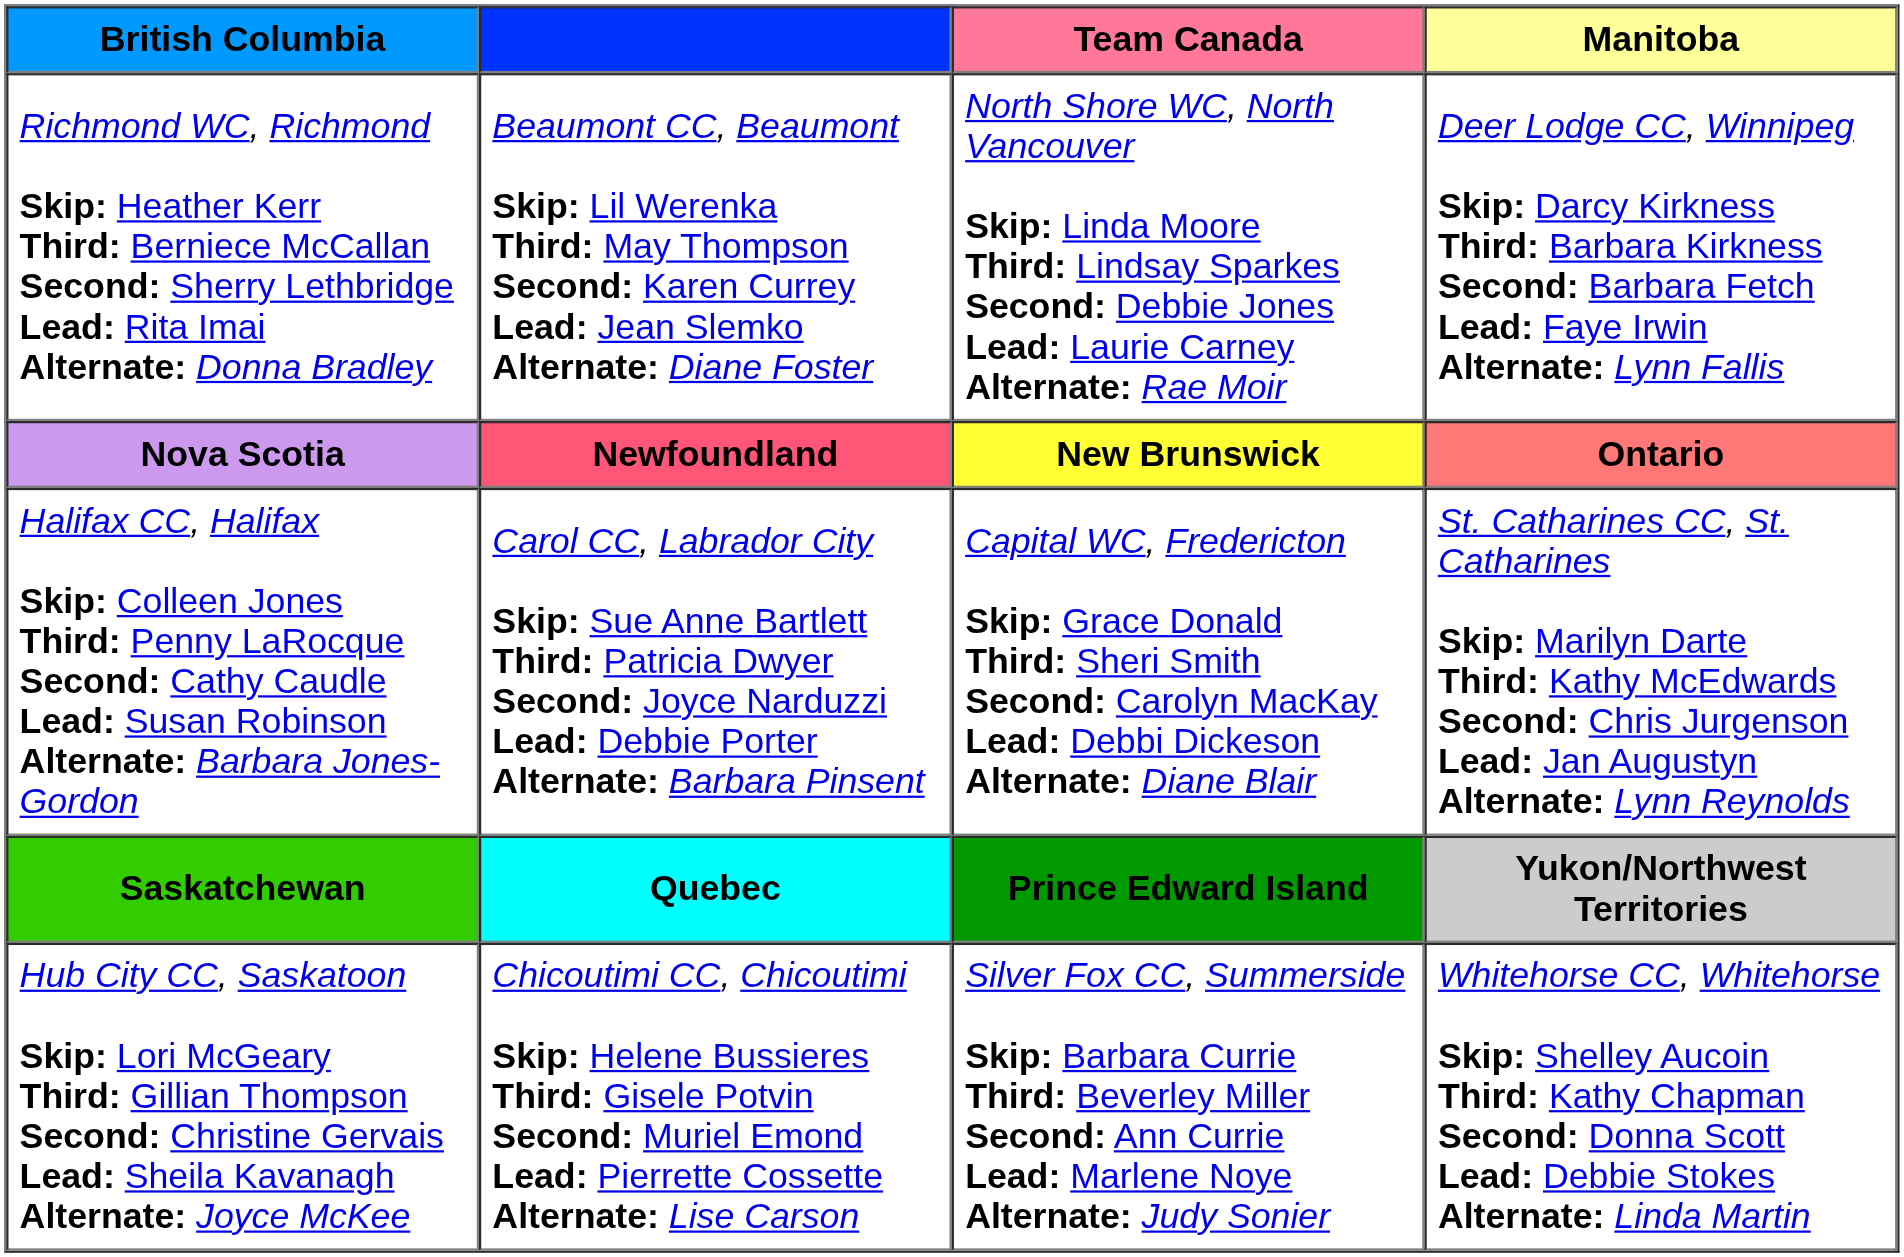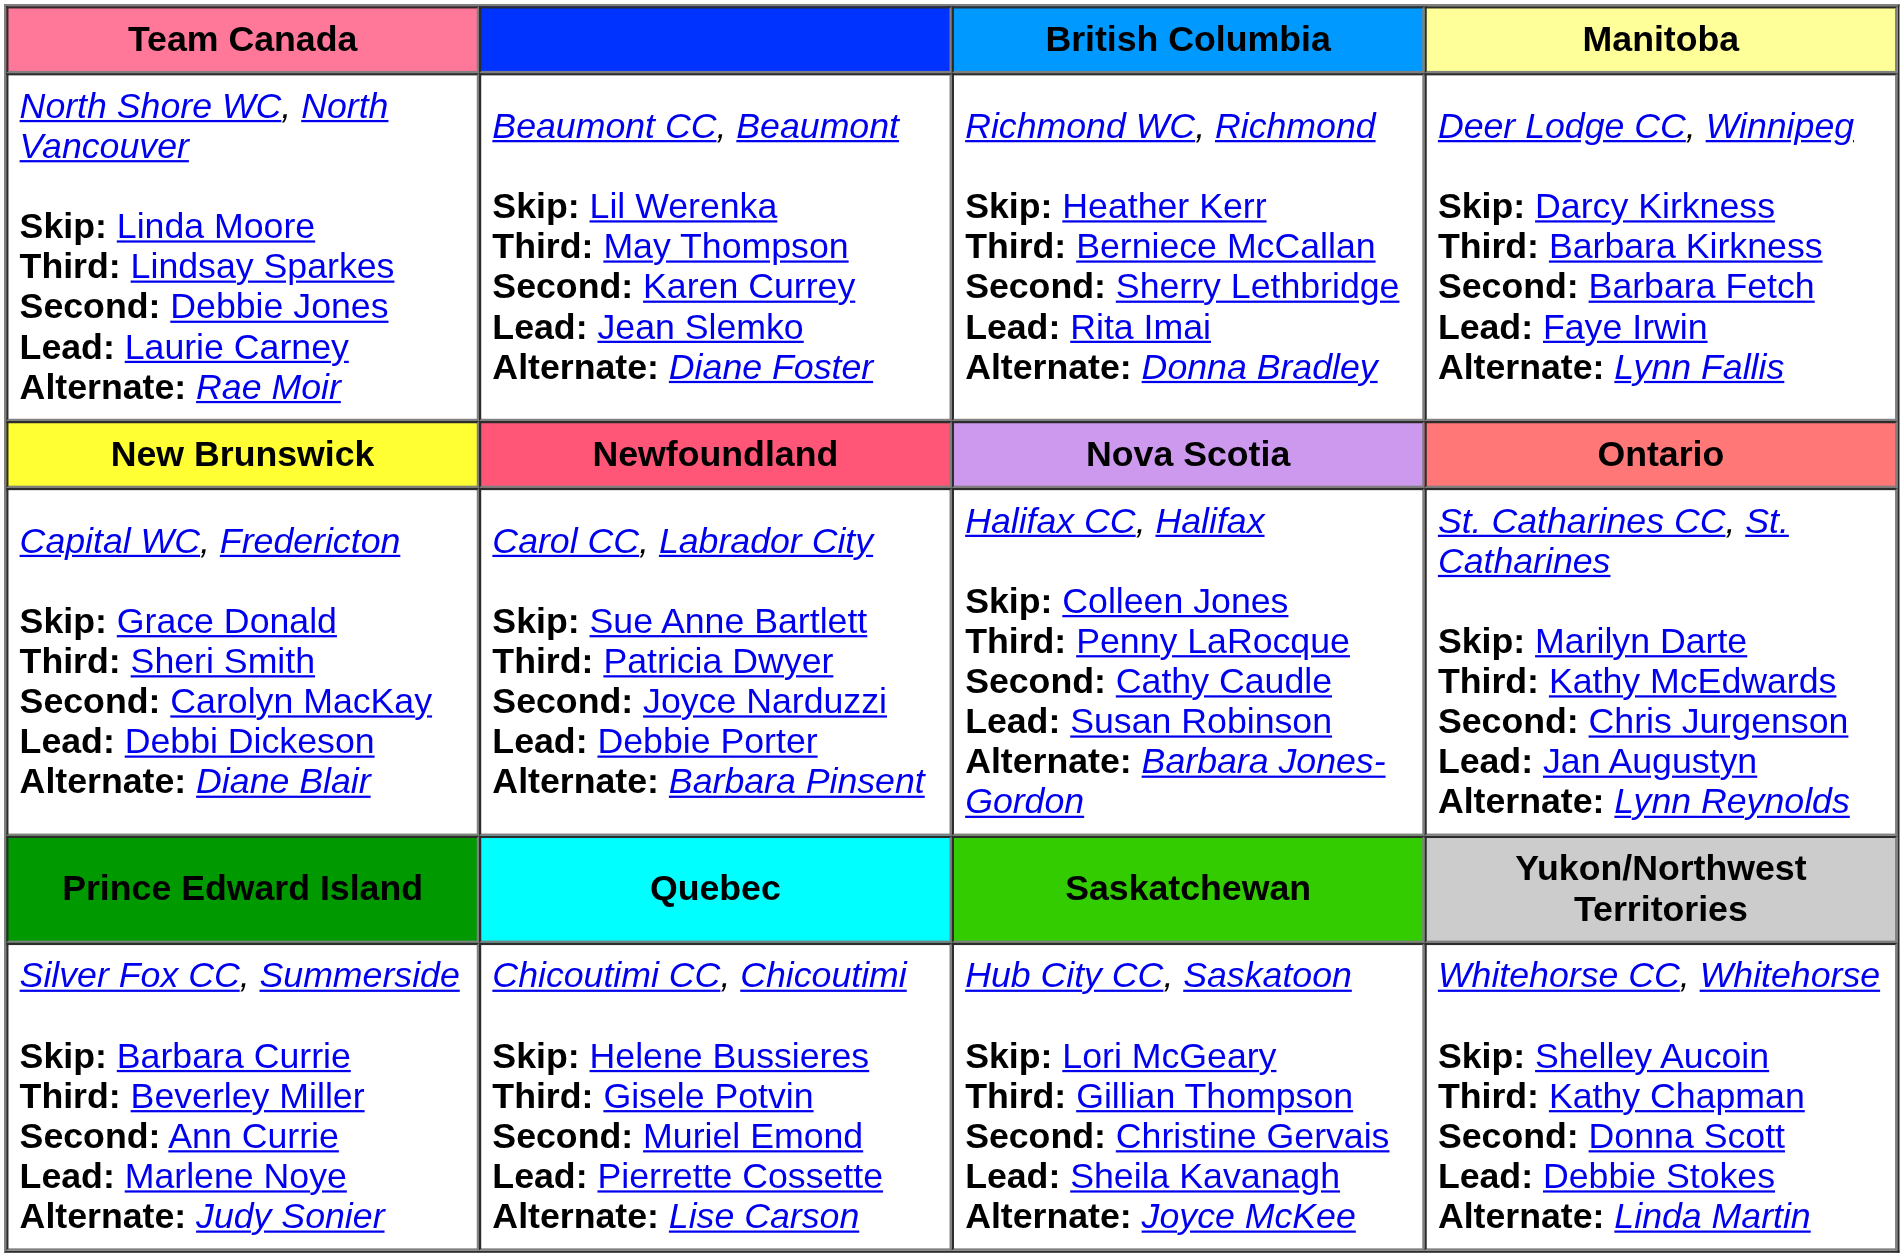columns swapped: (1188, 39) <-> (243, 39)
